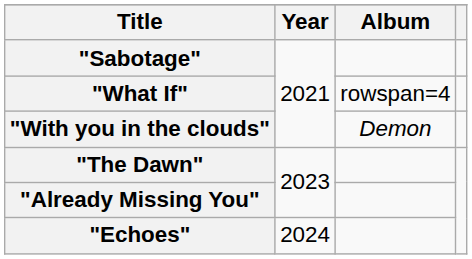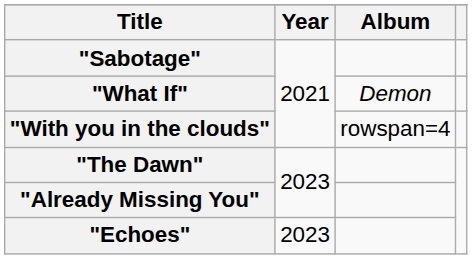(395, 93) rowspan=4 -> (395, 93) Demon
(395, 128) Demon -> (395, 128) rowspan=4
(305, 235) 2024 -> (305, 235) 2023
